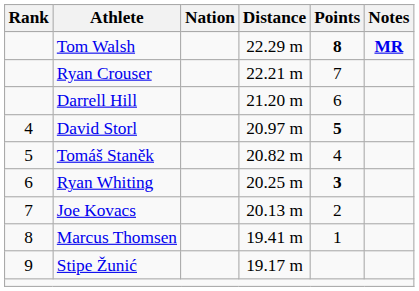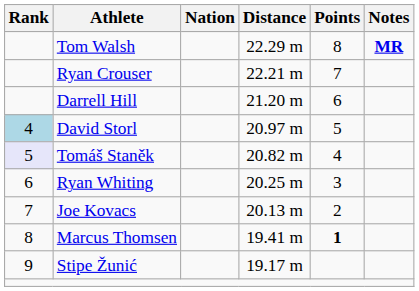(337, 45) bold -> (337, 45) normal
(29, 127) no background -> (29, 127) lightblue background
(337, 127) bold -> (337, 127) normal
(29, 155) no background -> (29, 155) lavender background
(337, 182) bold -> (337, 182) normal
(337, 237) normal -> (337, 237) bold
